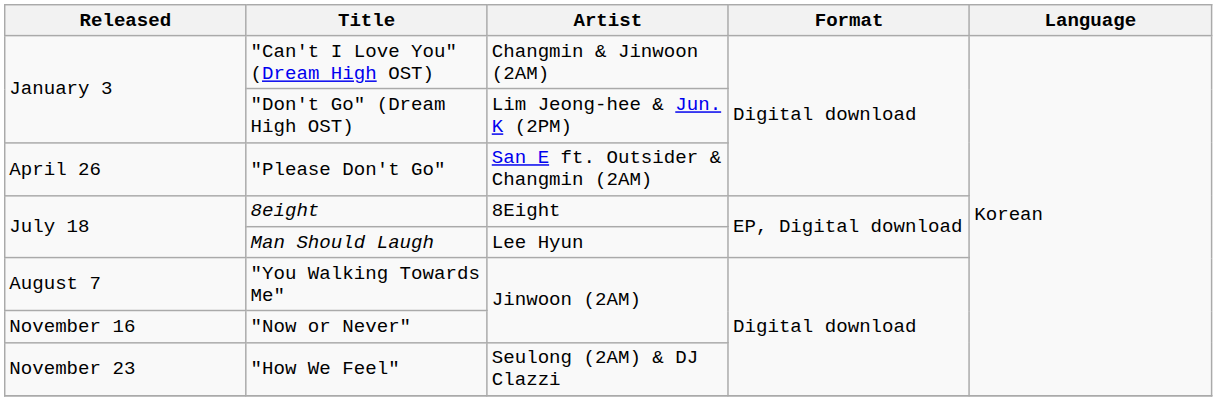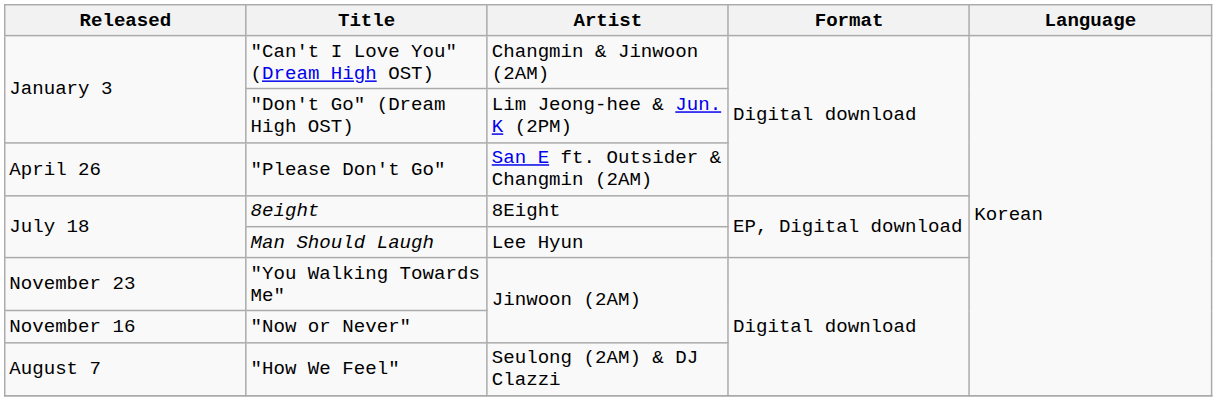(55, 284) August 7 -> (72, 284) November 23
(72, 369) November 23 -> (55, 369) August 7
